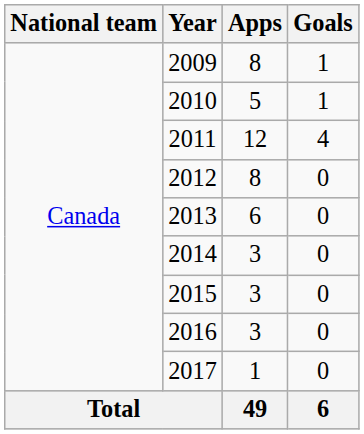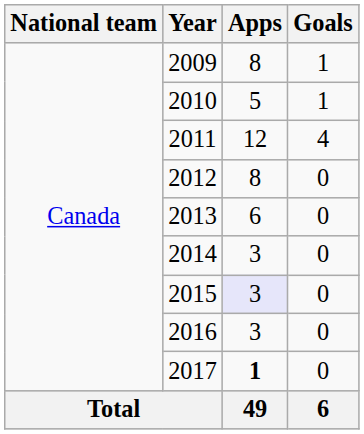(255, 293) no background -> (255, 293) lavender background
(255, 370) normal -> (255, 370) bold
